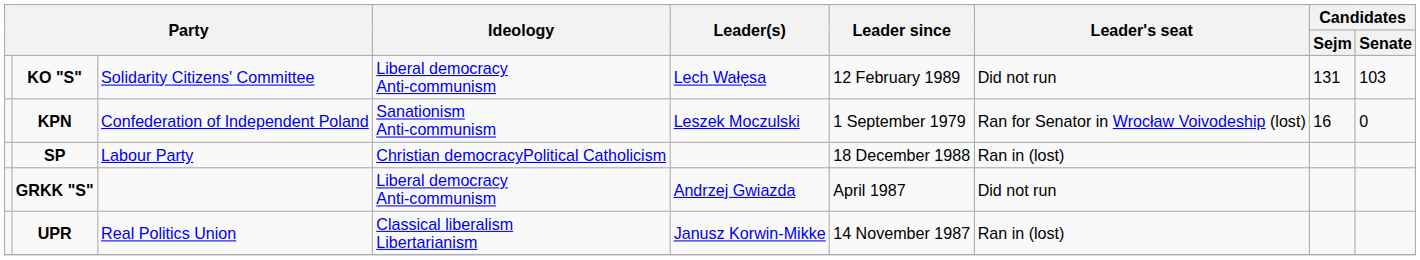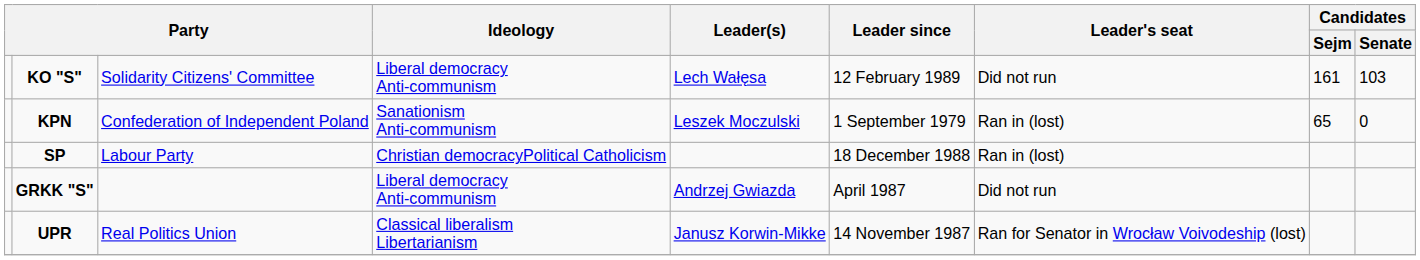(1327, 77) 131 -> (1327, 77) 161
(1142, 121) Ran for Senator in Wrocław Voivodeship (lost) -> (1021, 121) Ran in (lost)
(1322, 121) 16 -> (1322, 121) 65
(1021, 234) Ran in (lost) -> (1142, 234) Ran for Senator in Wrocław Voivodeship (lost)
